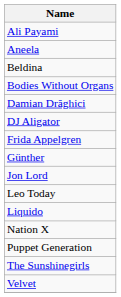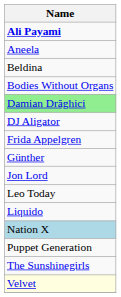(33, 31) normal -> (34, 31) bold
(46, 103) no background -> (46, 103) lightgreen background
(28, 229) no background -> (28, 229) lightblue background
(21, 283) no background -> (21, 283) lightyellow background
